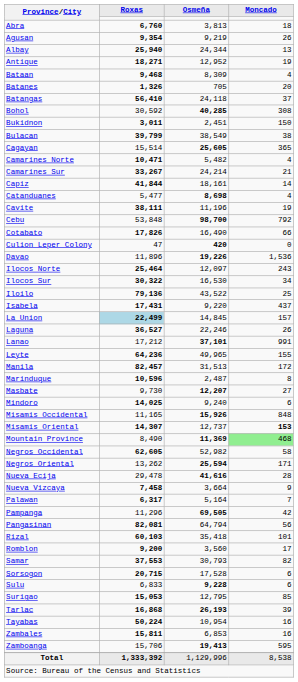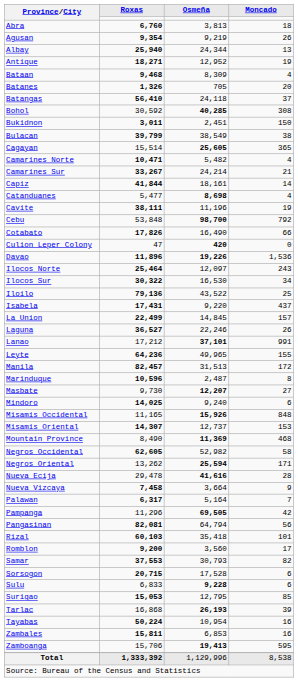(149, 258) normal -> (149, 258) bold
(149, 318) lightblue background -> (149, 318) no background
(285, 428) bold -> (285, 428) normal
(285, 440) lightgreen background -> (285, 440) no background
(149, 610) bold -> (149, 610) normal
